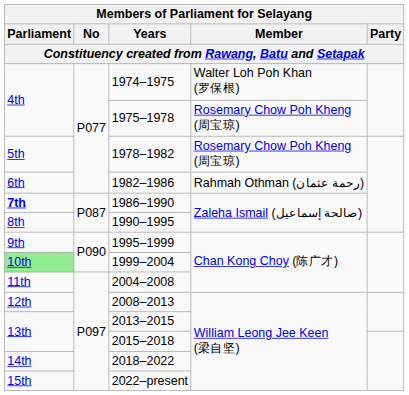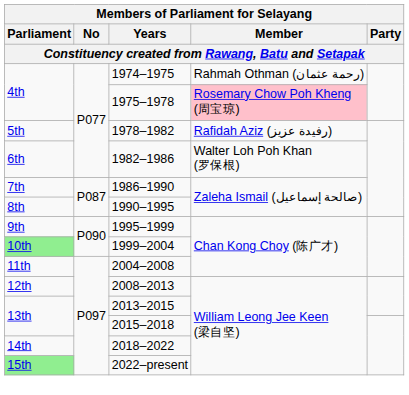(253, 81) Walter Loh Poh Khan (罗保根) -> (279, 74) Rahmah Othman (رحمة عثمان)
(273, 117) no background -> (273, 101) pink background
(273, 153) Rosemary Chow Poh Kheng (周宝琼) -> (263, 131) Rafidah Aziz (رفيدة عزيز)
(279, 183) Rahmah Othman (رحمة عثمان) -> (253, 158) Walter Loh Poh Khan (罗保根)
(17, 202) bold -> (16, 187) normal
(19, 380) no background -> (19, 365) lightgreen background
